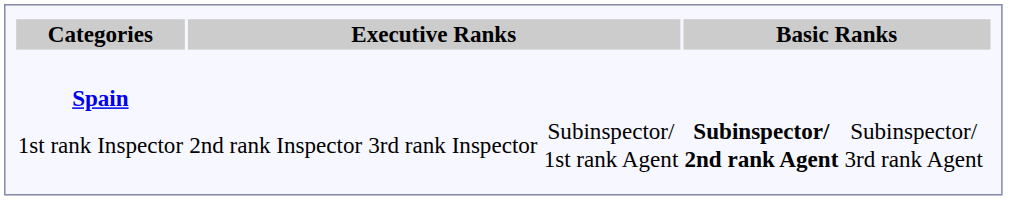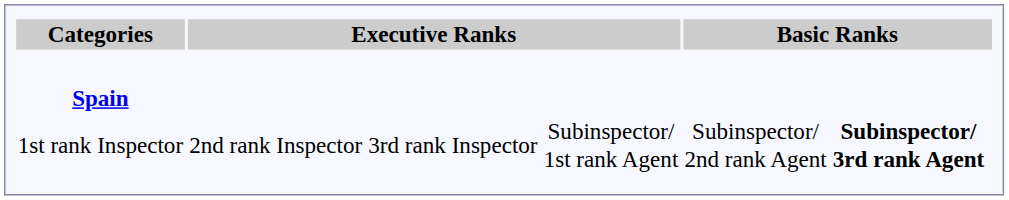(761, 145) bold -> (756, 145) normal
(914, 145) normal -> (908, 145) bold
